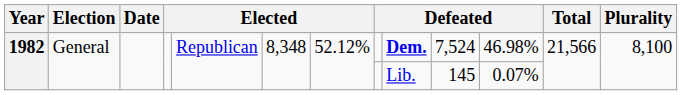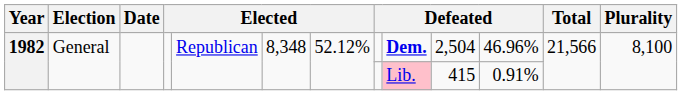(455, 47) 7,524 -> (455, 47) 2,504
(511, 47) 46.98% -> (511, 47) 46.96%
(401, 75) no background -> (401, 75) pink background
(462, 75) 145 -> (462, 75) 415
(516, 75) 0.07% -> (516, 75) 0.91%
